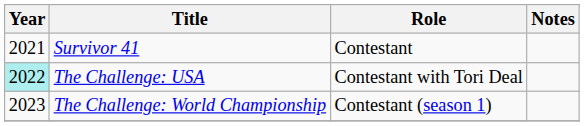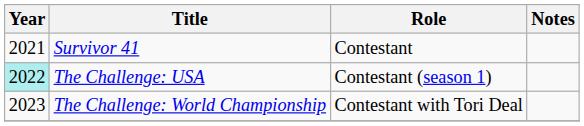(429, 76) Contestant with Tori Deal -> (413, 76) Contestant (season 1)
(413, 105) Contestant (season 1) -> (429, 105) Contestant with Tori Deal
